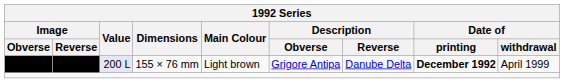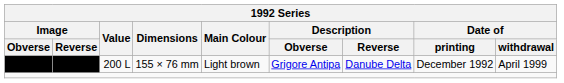(117, 64) lavender background -> (117, 64) no background
(456, 64) bold -> (455, 64) normal
